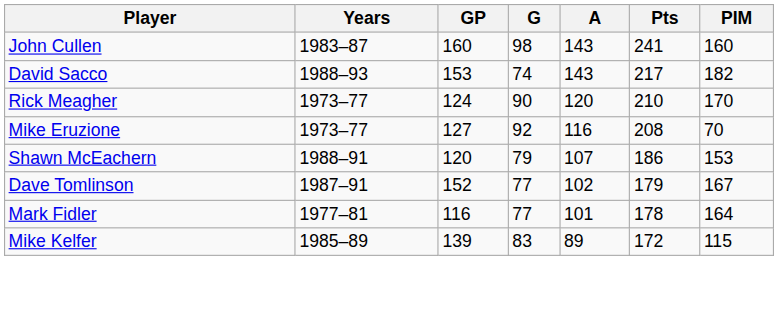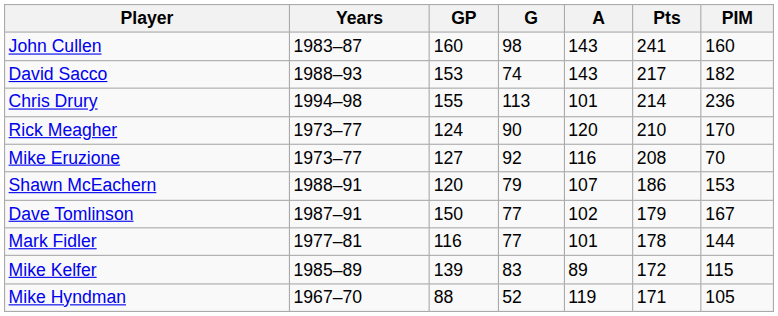+ row: (53, 102)
(457, 185) 152 -> (448, 213) 150
(719, 213) 164 -> (720, 241) 144
+ row: (67, 297)
